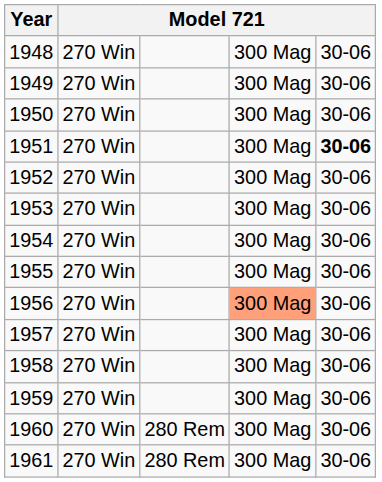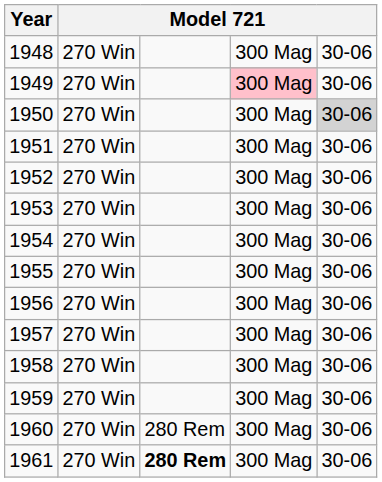(273, 83) no background -> (274, 83) pink background
(346, 114) no background -> (347, 114) lightgrey background
(346, 146) bold -> (347, 146) normal
(273, 303) lightsalmon background -> (274, 303) no background
(185, 460) normal -> (185, 460) bold
